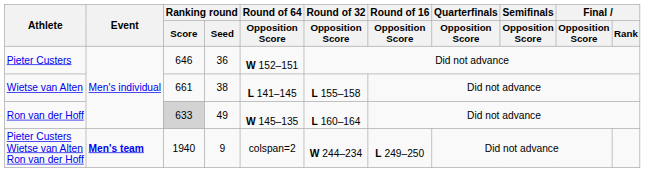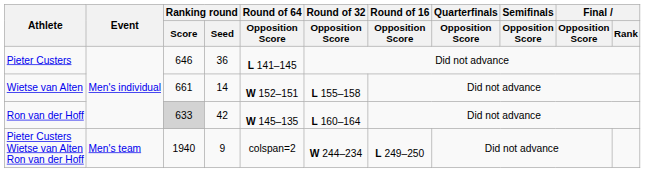(272, 66) W 152–151 -> (272, 66) L 141–145
(222, 88) 38 -> (222, 88) 14
(272, 94) L 141–145 -> (272, 94) W 152–151
(222, 116) 49 -> (222, 116) 42
(116, 149) bold -> (115, 149) normal
